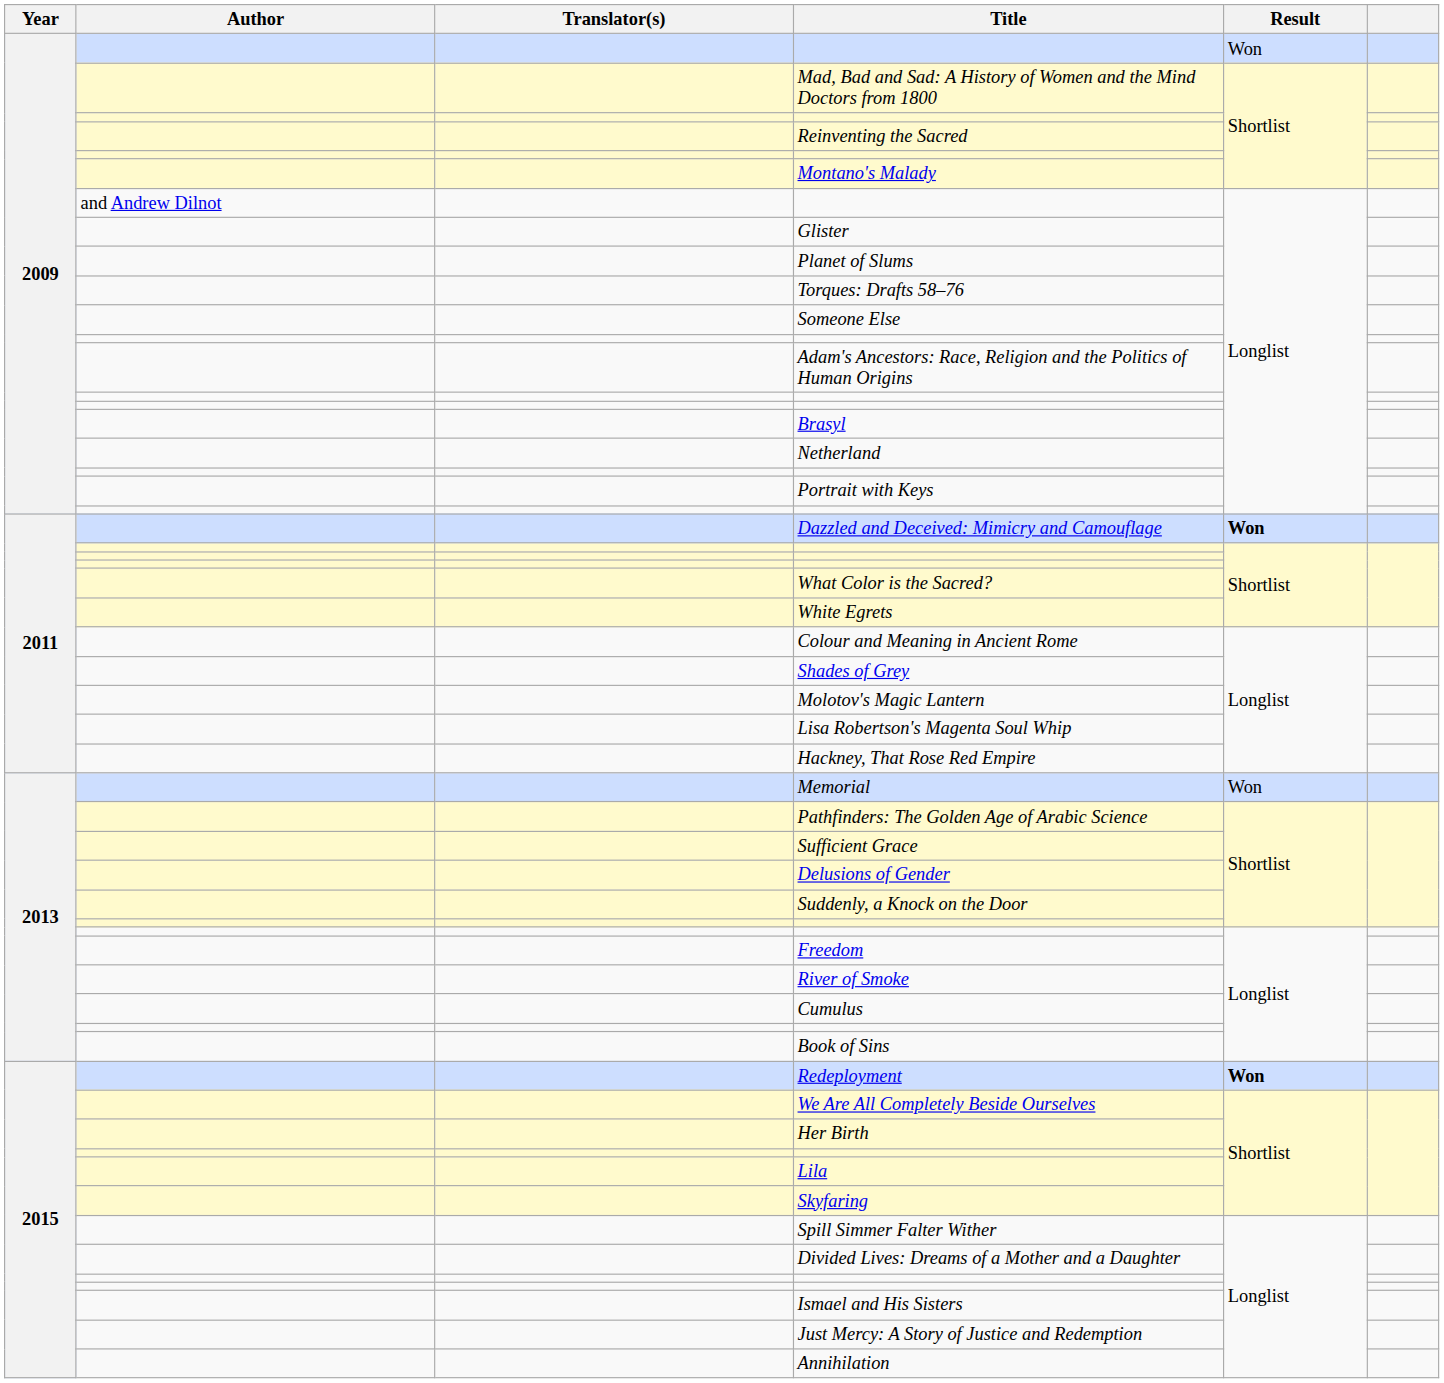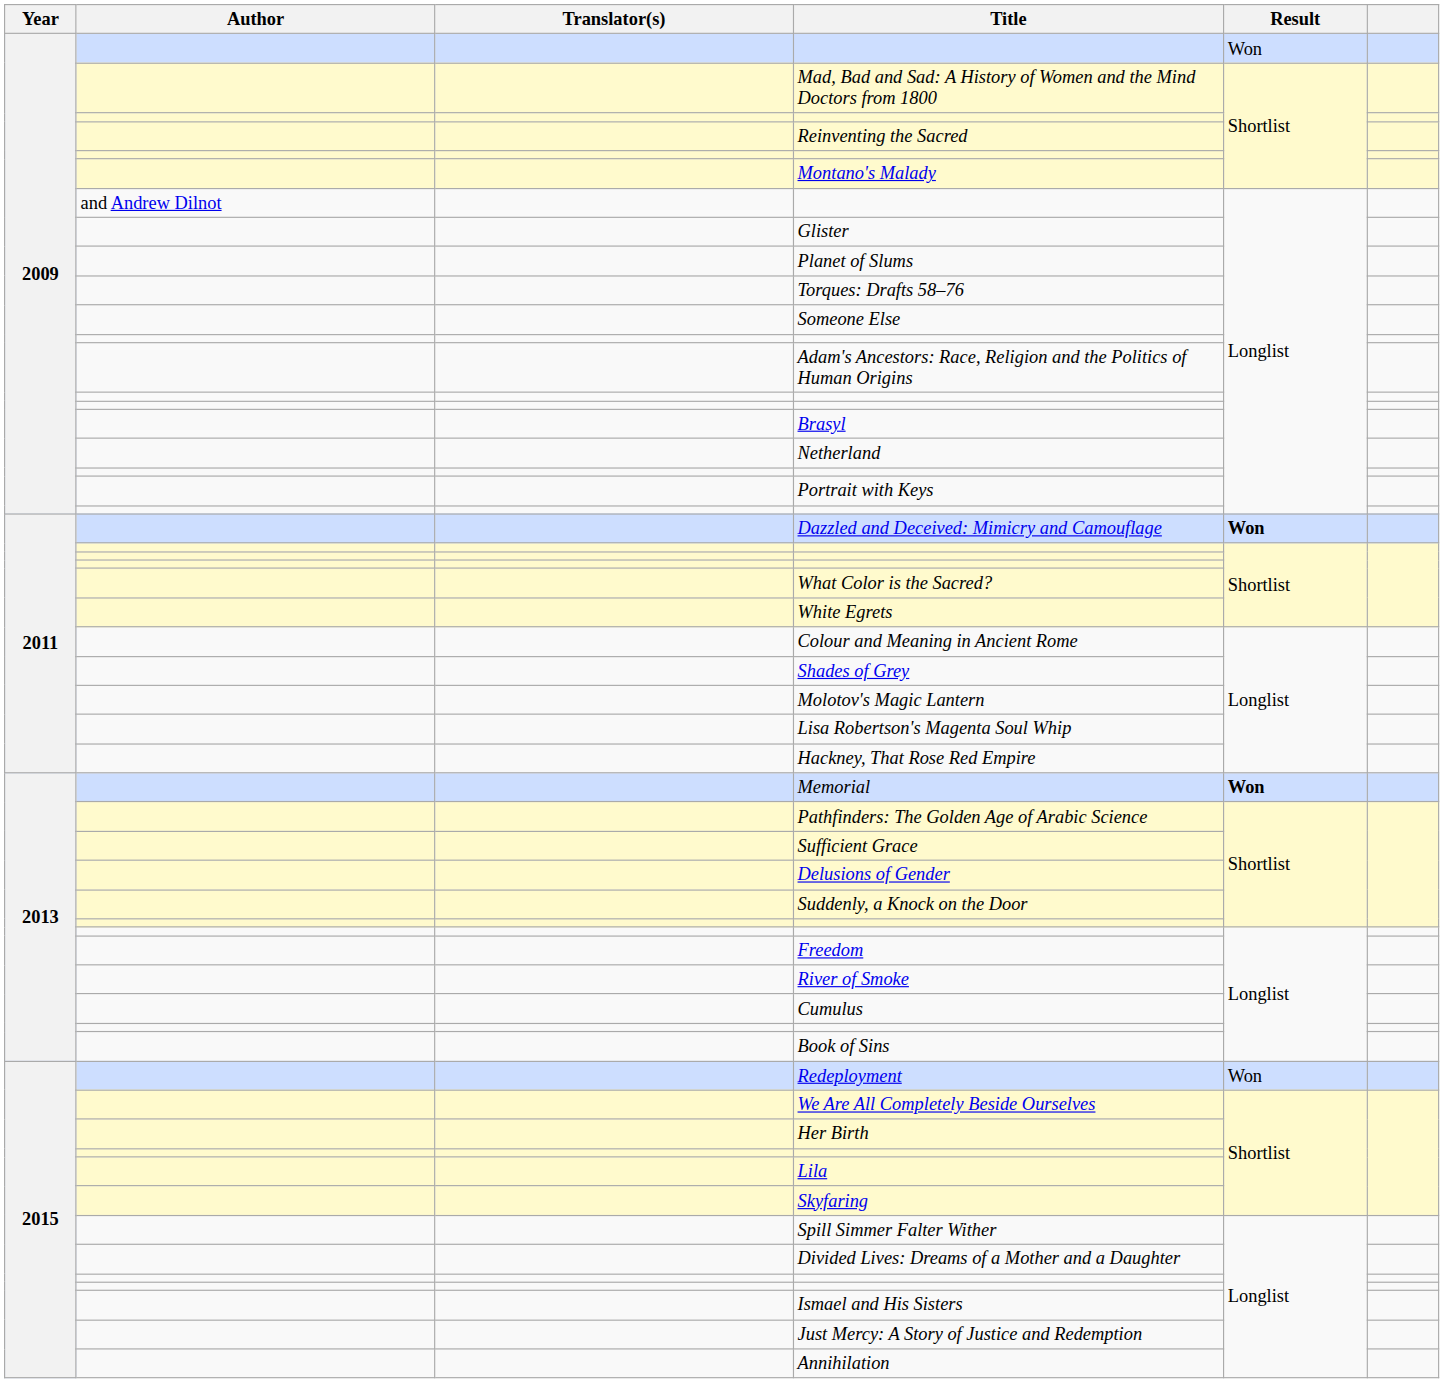(1245, 787) normal -> (1246, 787) bold
(1246, 1075) bold -> (1245, 1075) normal
